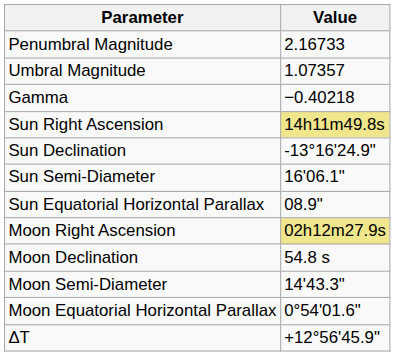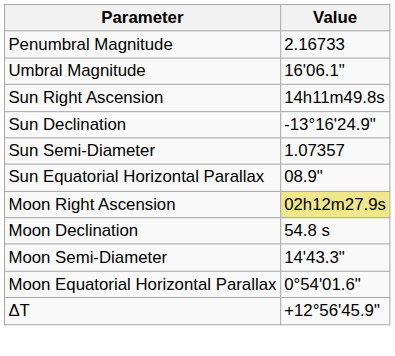(315, 71) 1.07357 -> (314, 71) 16'06.1"
- row: (38, 97)
(334, 124) khaki background -> (334, 97) no background
(314, 177) 16'06.1" -> (315, 151) 1.07357
